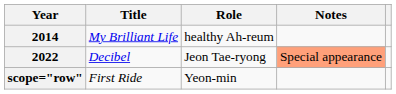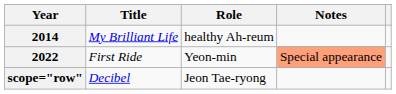(109, 57) Decibel -> (116, 57) First Ride
(225, 57) Jeon Tae-ryong -> (210, 57) Yeon-min
(116, 78) First Ride -> (109, 78) Decibel
(210, 78) Yeon-min -> (225, 78) Jeon Tae-ryong
